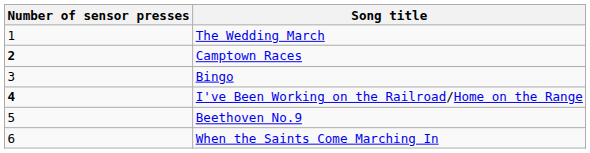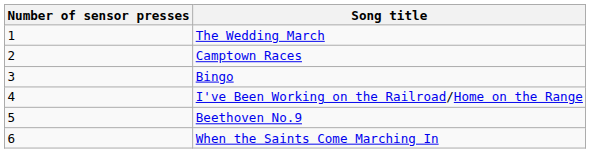(11, 56) bold -> (11, 56) normal
(11, 97) bold -> (11, 97) normal
